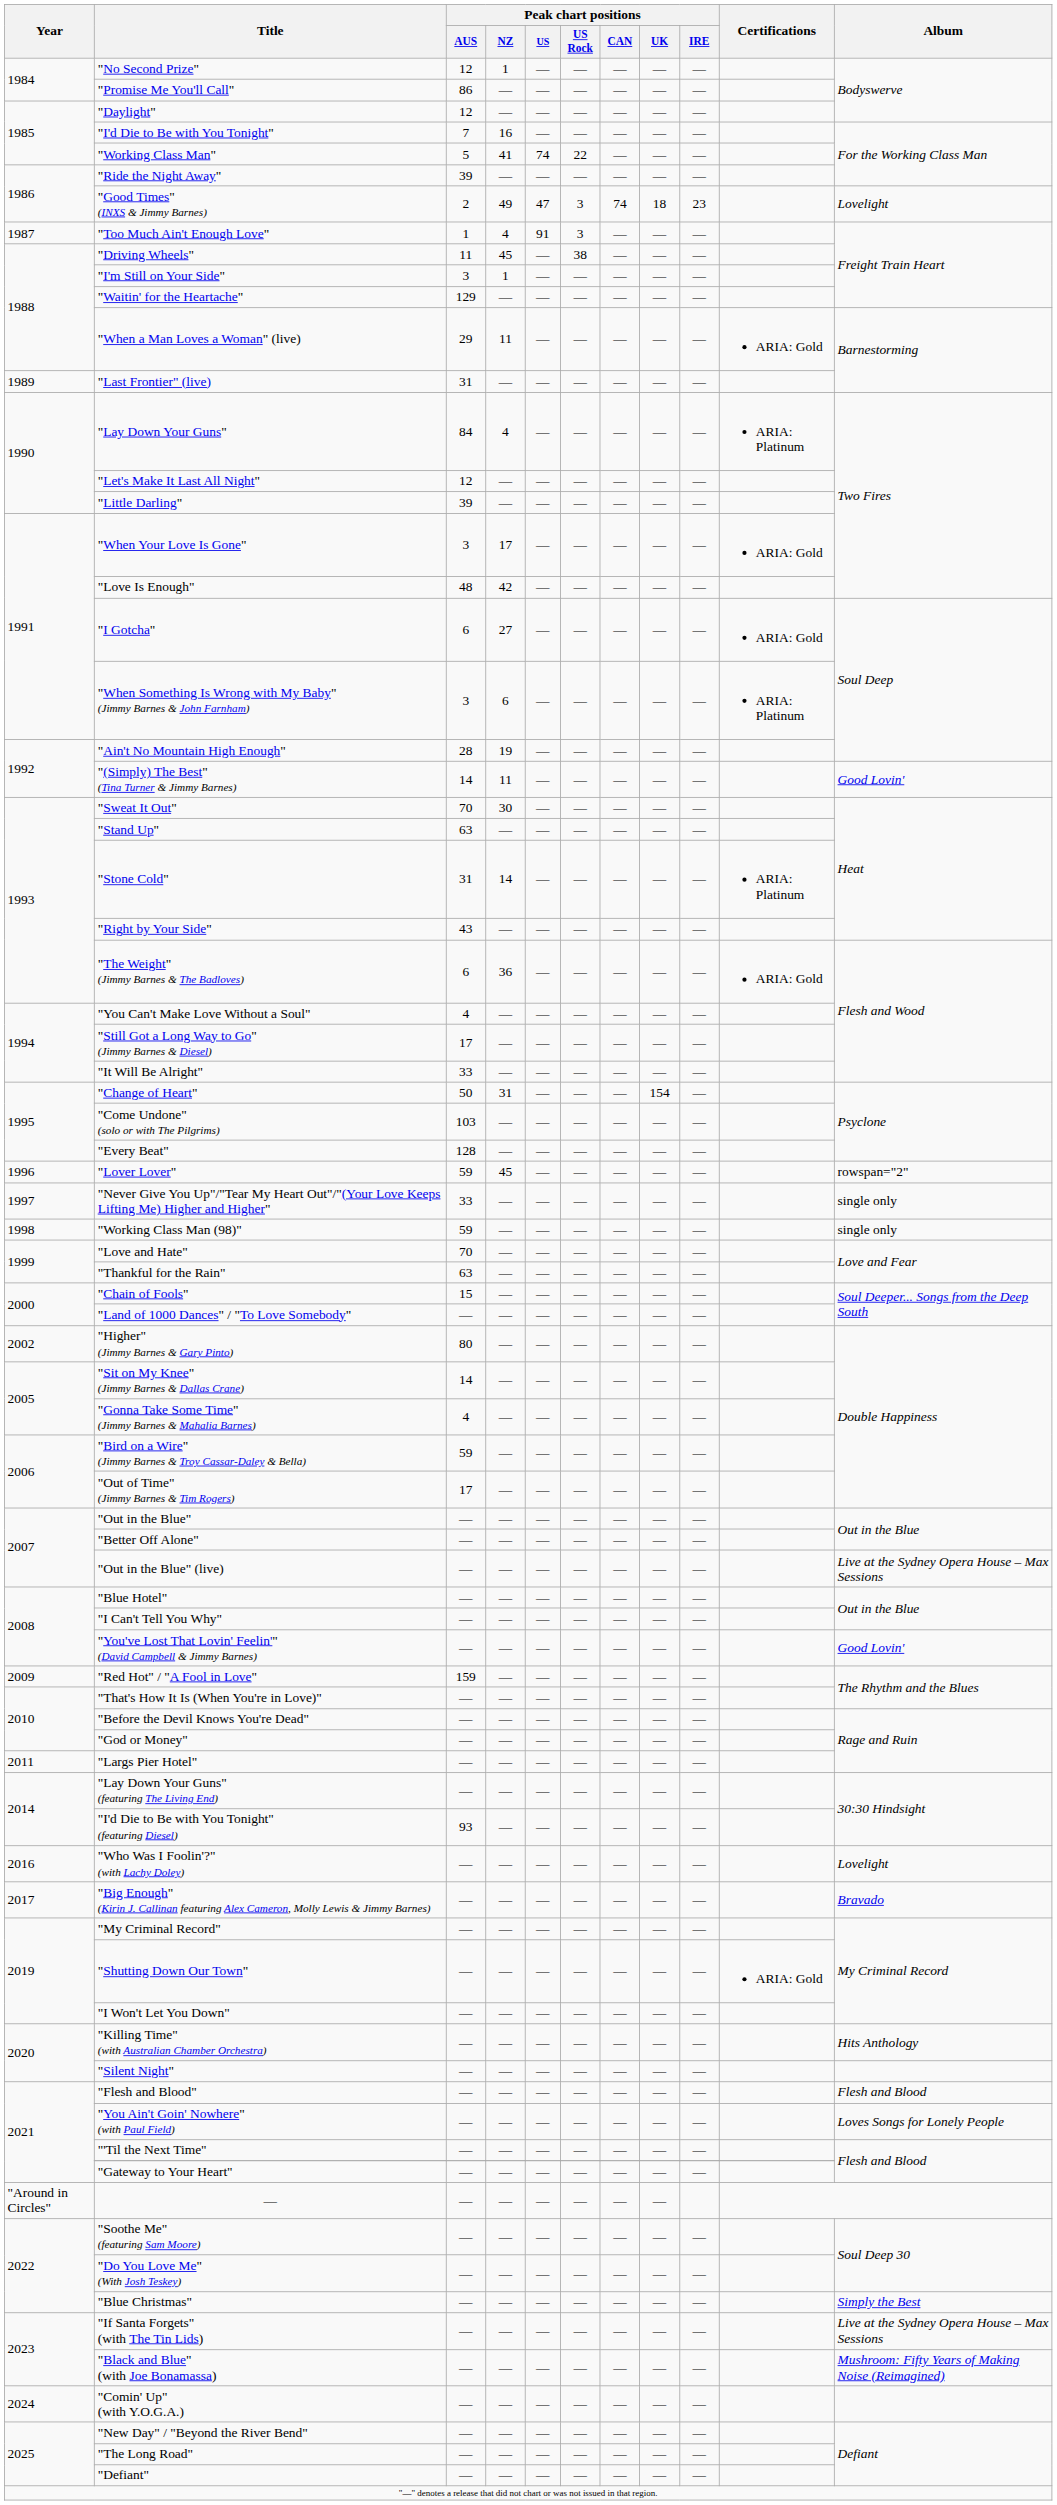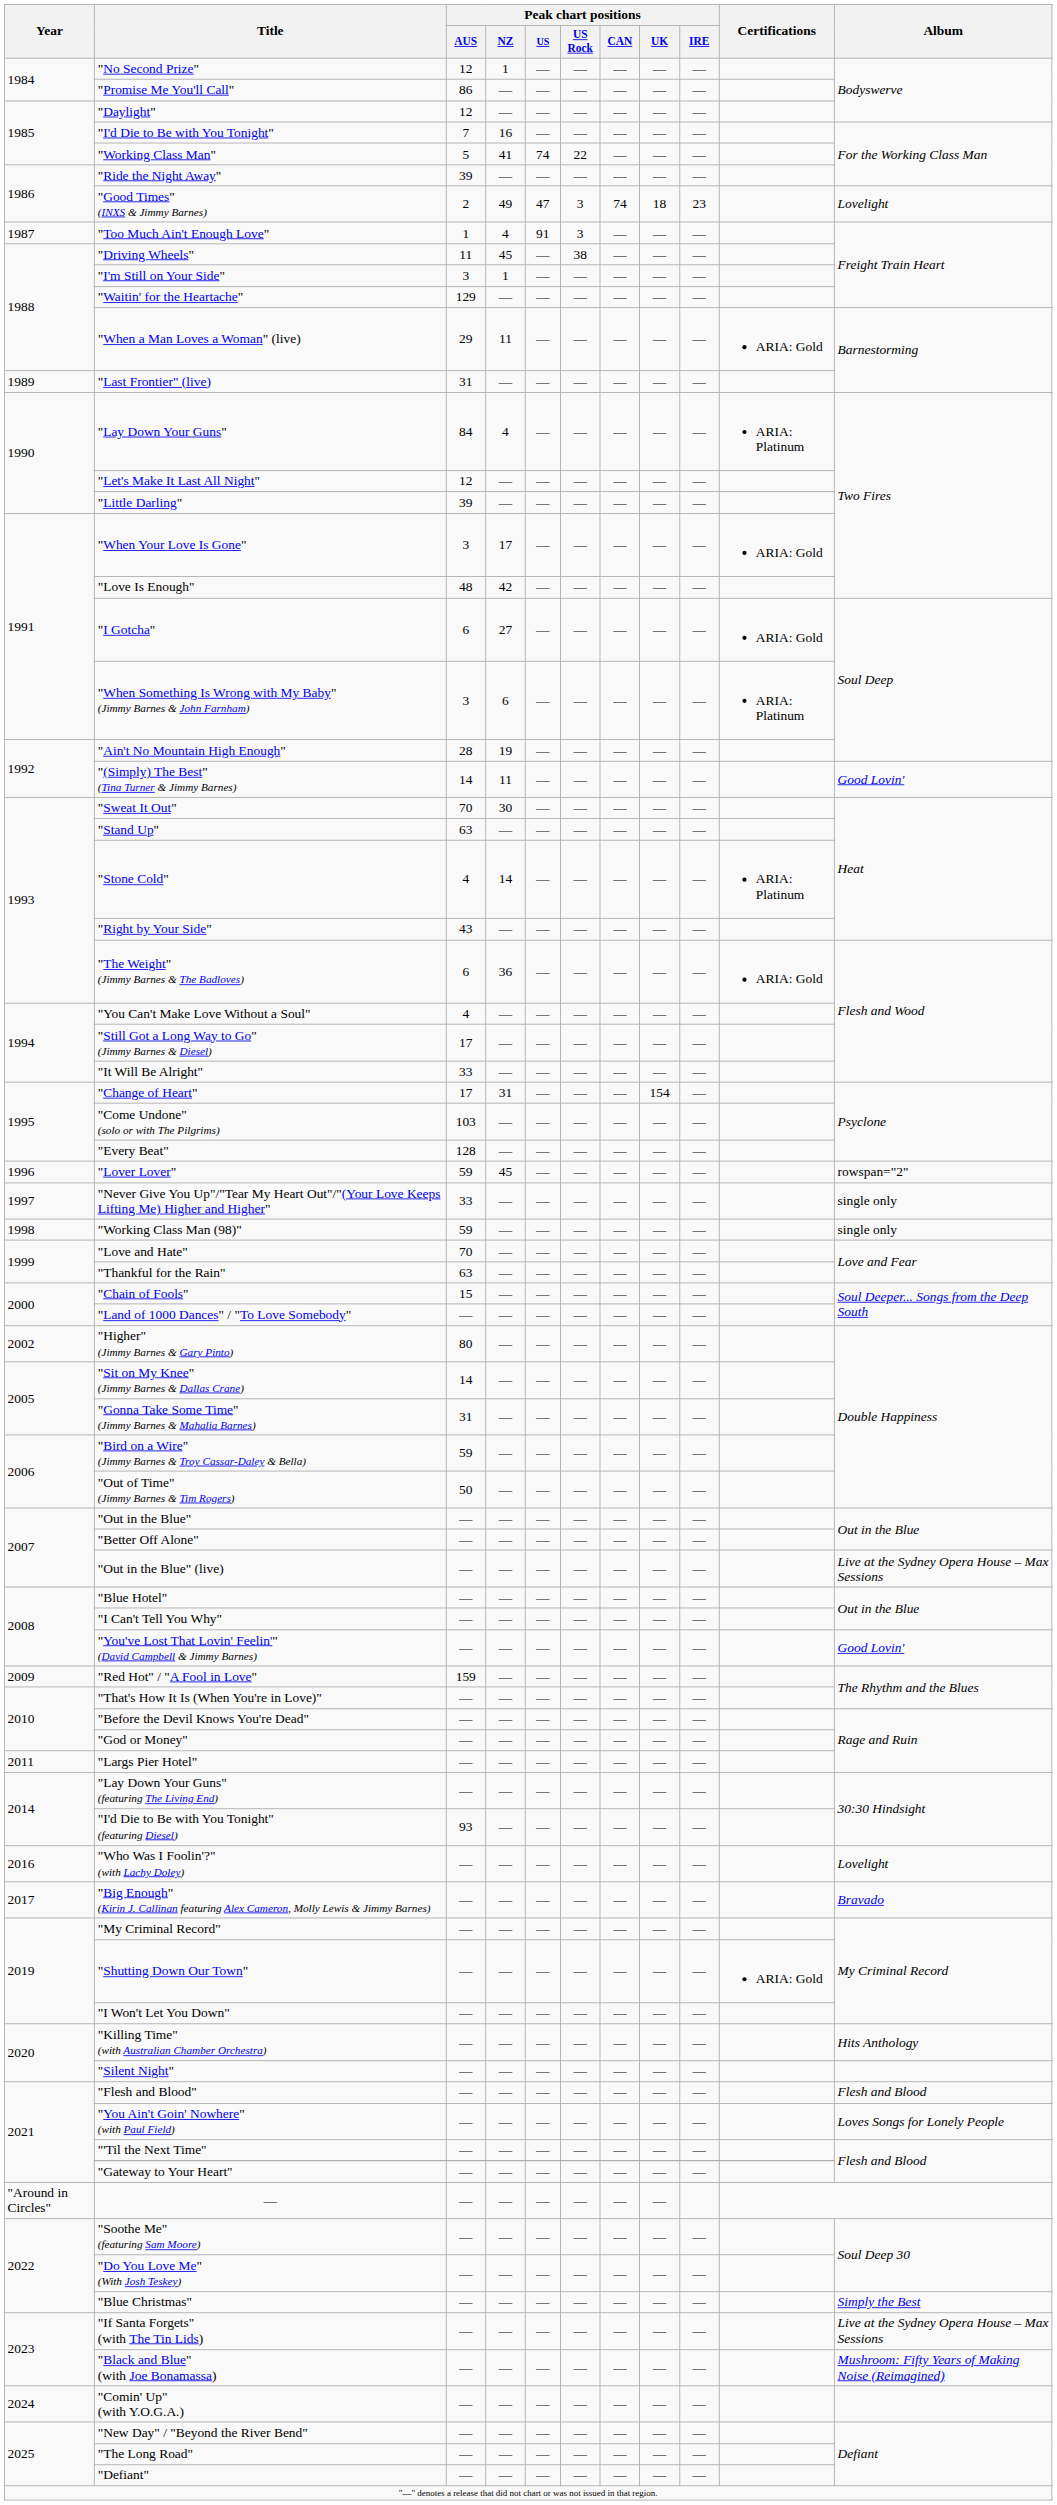(466, 879) 31 -> (466, 879) 4
(466, 1092) 50 -> (466, 1092) 17
(466, 1416) 4 -> (466, 1416) 31
(466, 1489) 17 -> (466, 1489) 50
